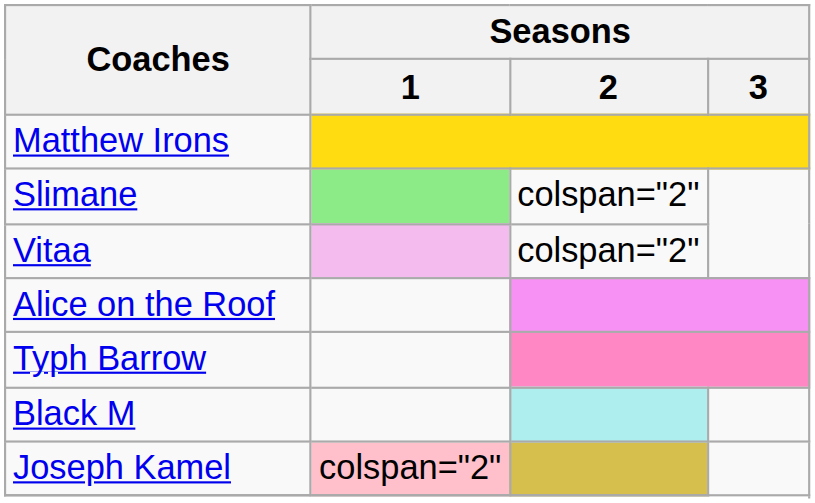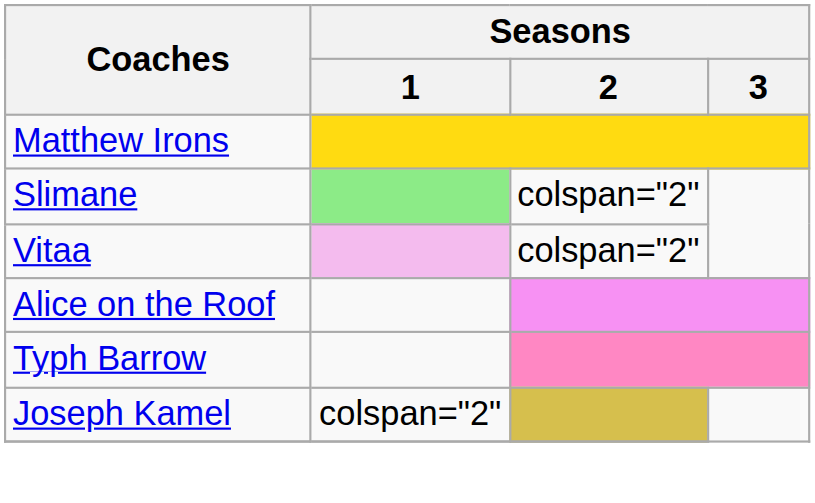- row: (74, 413)
(410, 468) pink background -> (410, 413) no background
